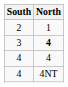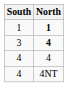(19, 27) 2 -> (19, 27) 1
(48, 27) normal -> (48, 27) bold
